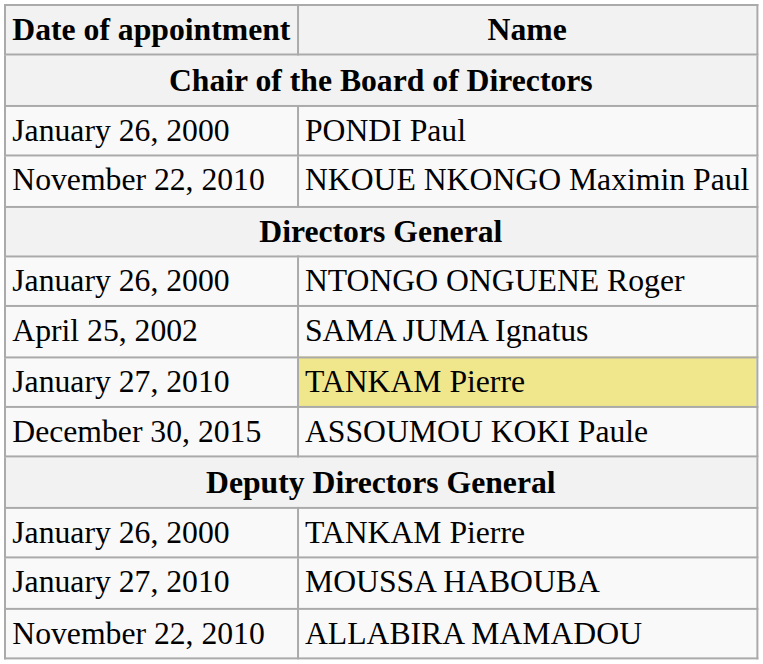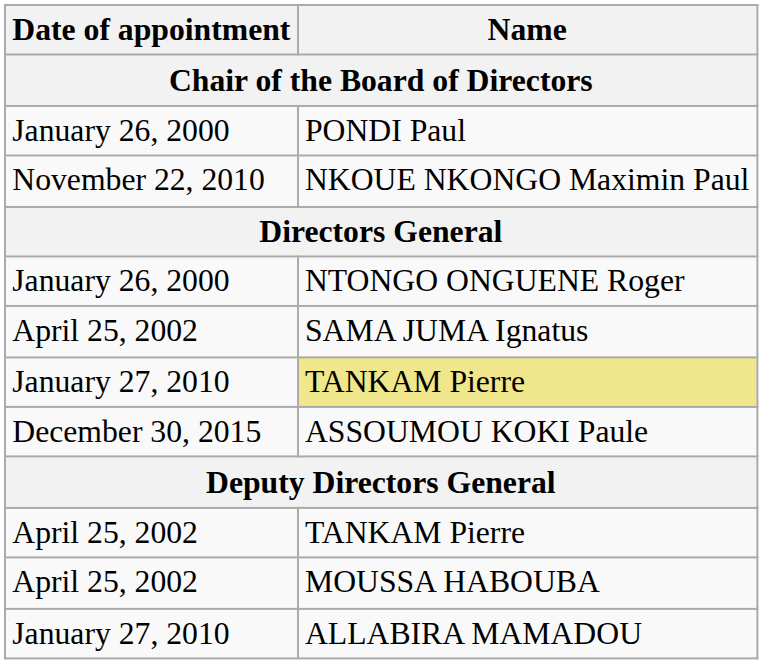(121, 532) January 26, 2000 -> (105, 532) April 25, 2002
(121, 582) January 27, 2010 -> (105, 582) April 25, 2002
(139, 632) November 22, 2010 -> (121, 632) January 27, 2010
